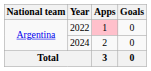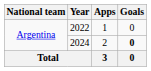(105, 27) pink background -> (105, 27) no background
(132, 43) normal -> (132, 43) bold
